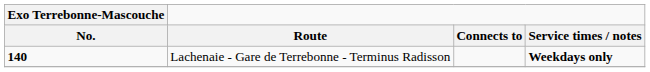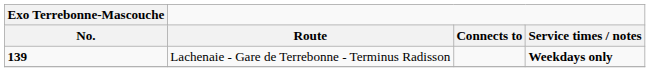(17, 56) 140 -> (17, 56) 139
